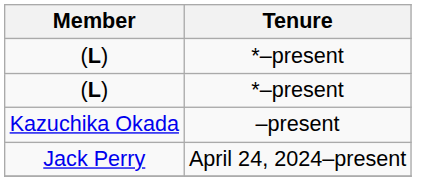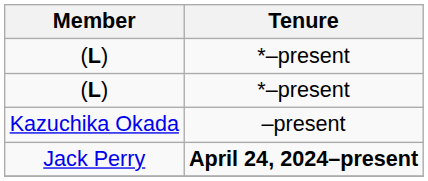(298, 158) normal -> (304, 158) bold
